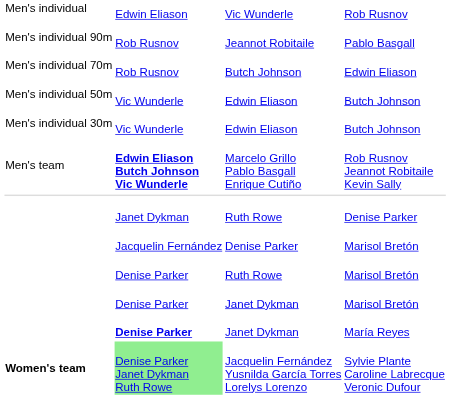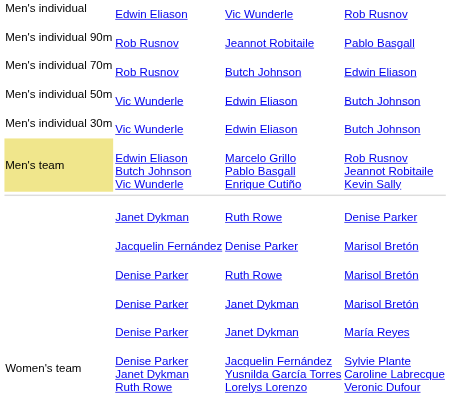(35, 165) no background -> (35, 165) khaki background
(157, 171) bold -> (153, 171) normal
(154, 332) bold -> (152, 332) normal
(45, 368) bold -> (43, 368) normal
(152, 374) lightgreen background -> (152, 374) no background
